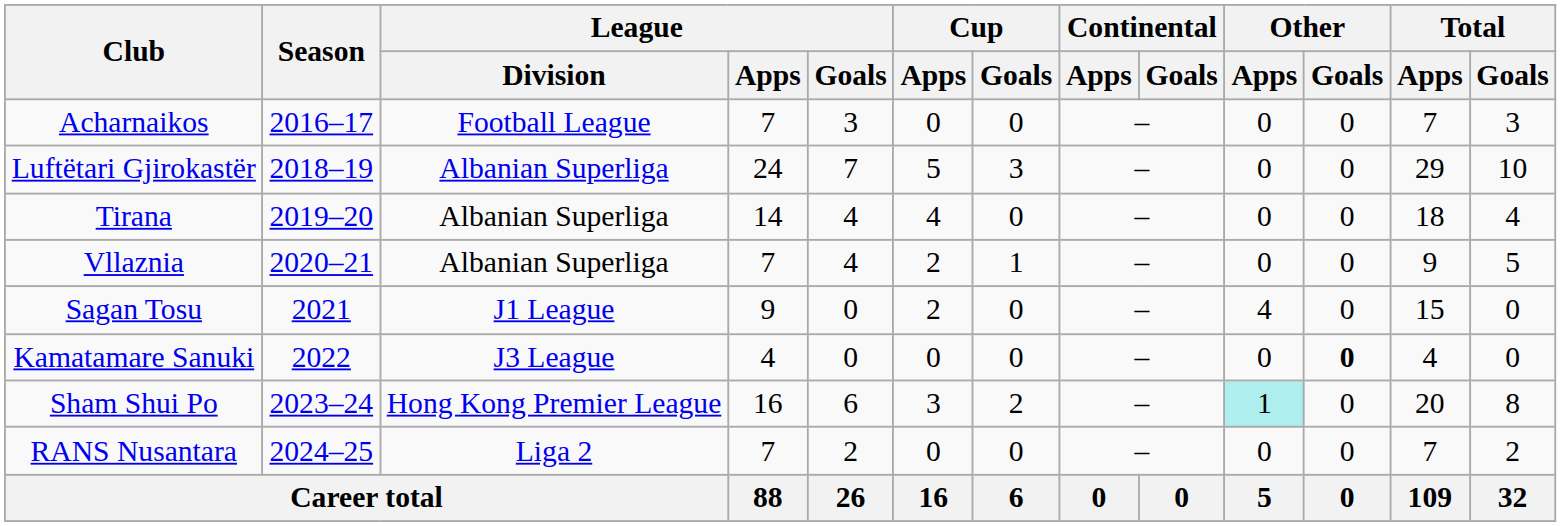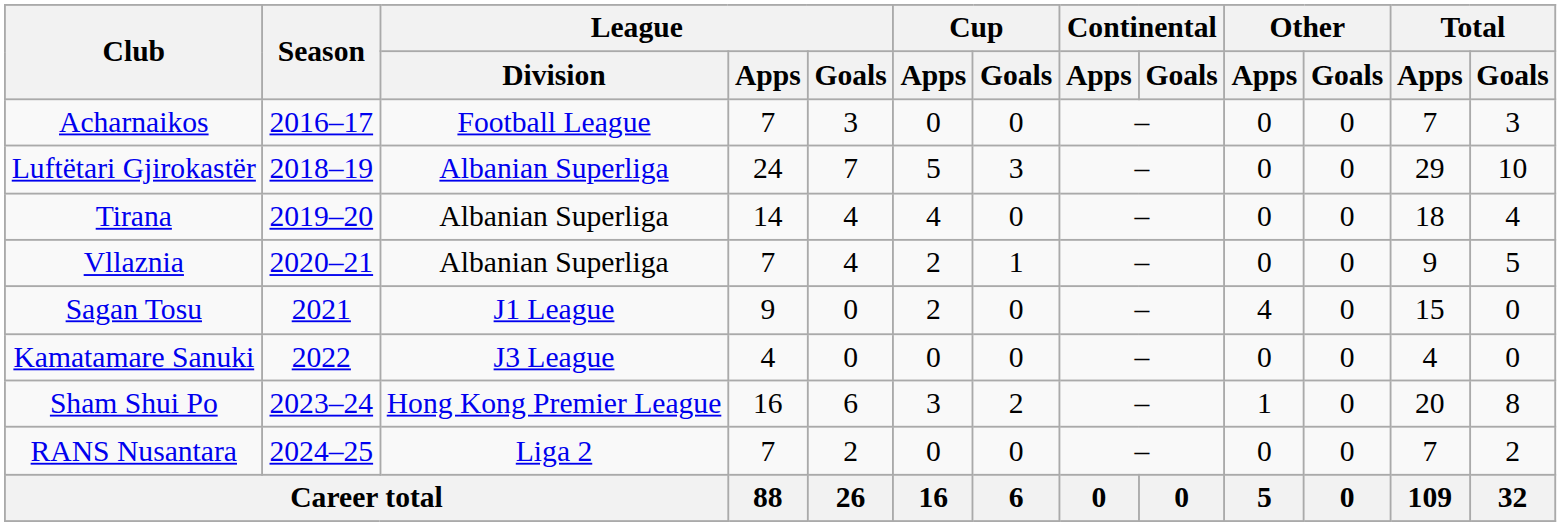(1347, 356) bold -> (1347, 356) normal
(1264, 403) paleturquoise background -> (1264, 403) no background
